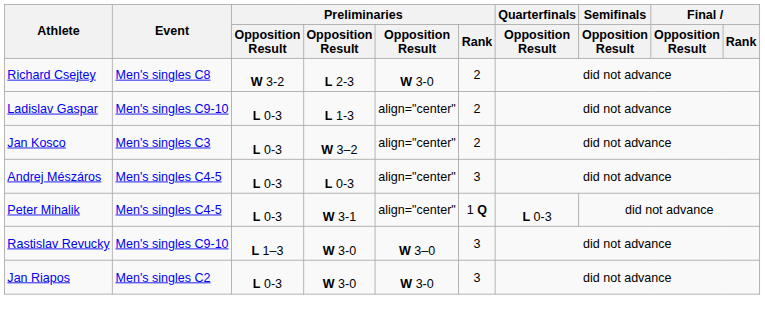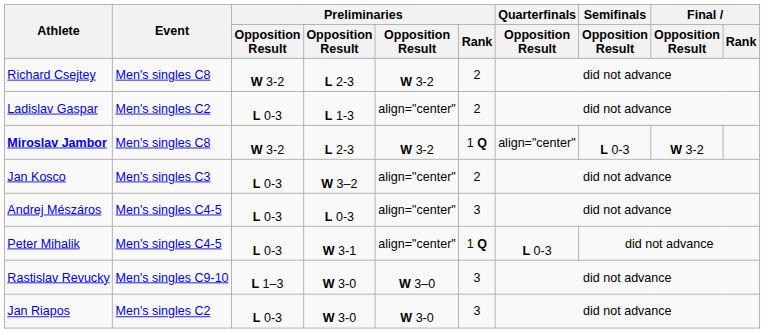(417, 82) W 3-0 -> (417, 82) W 3-2
(172, 109) Men's singles C9-10 -> (163, 109) Men's singles C2
+ row: (57, 143)
